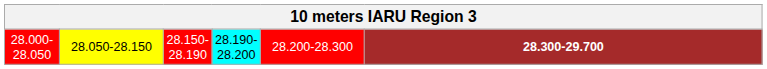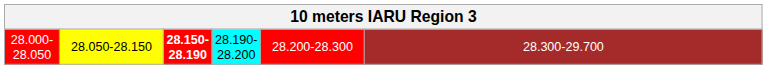(188, 47) normal -> (188, 47) bold
(563, 47) bold -> (563, 47) normal
